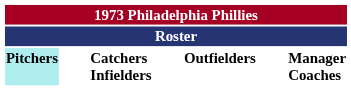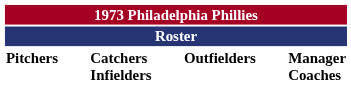(32, 57) paleturquoise background -> (32, 57) no background
